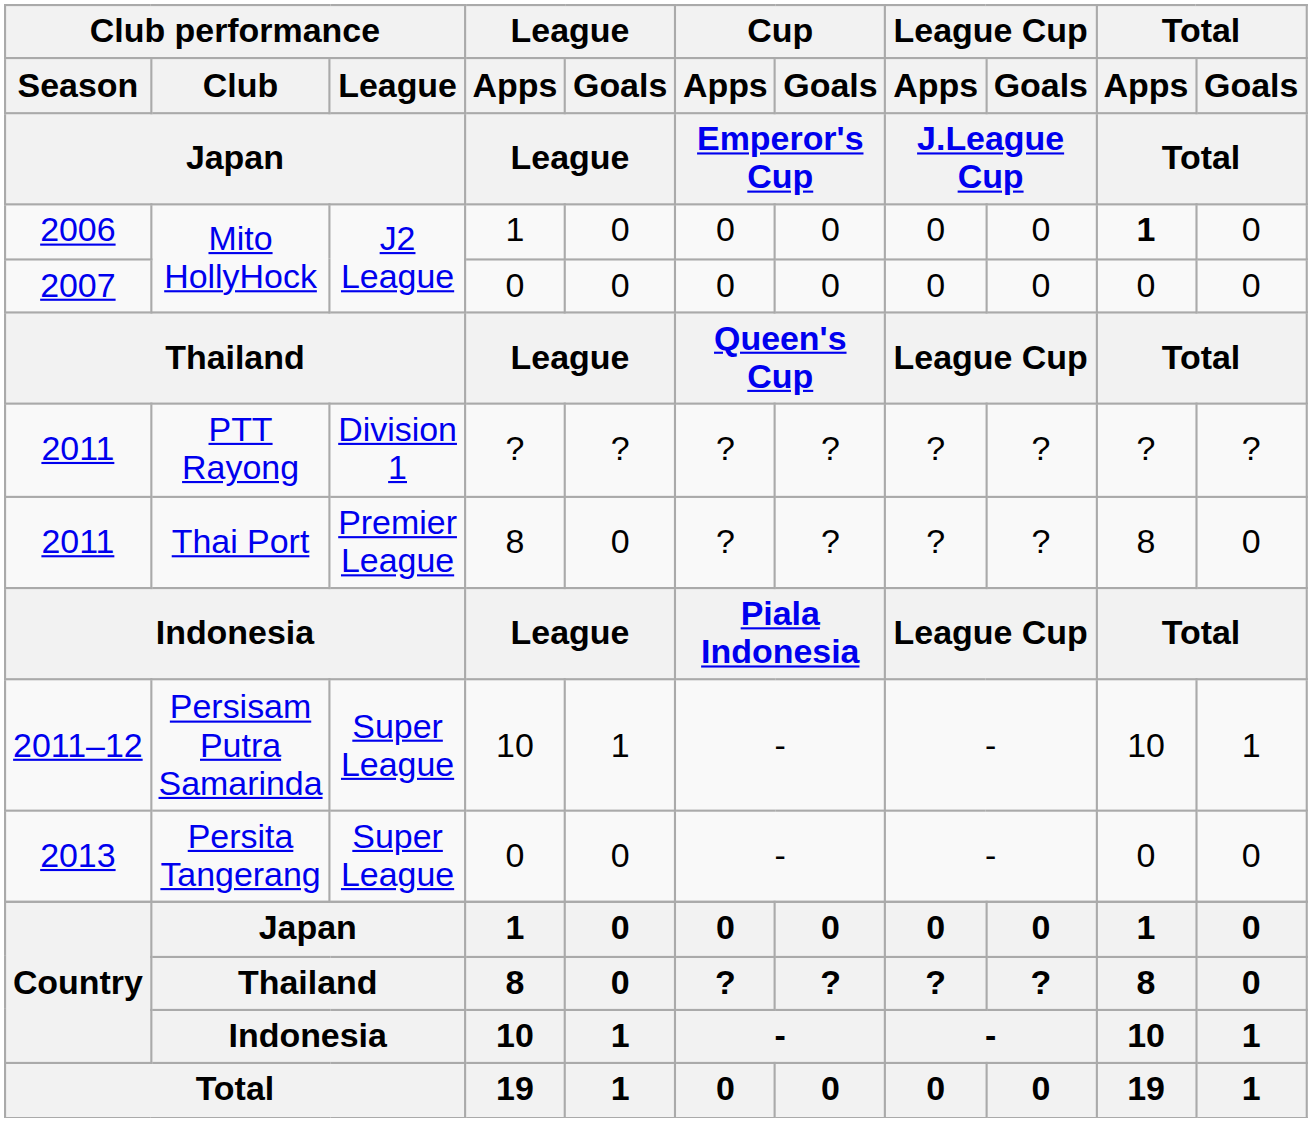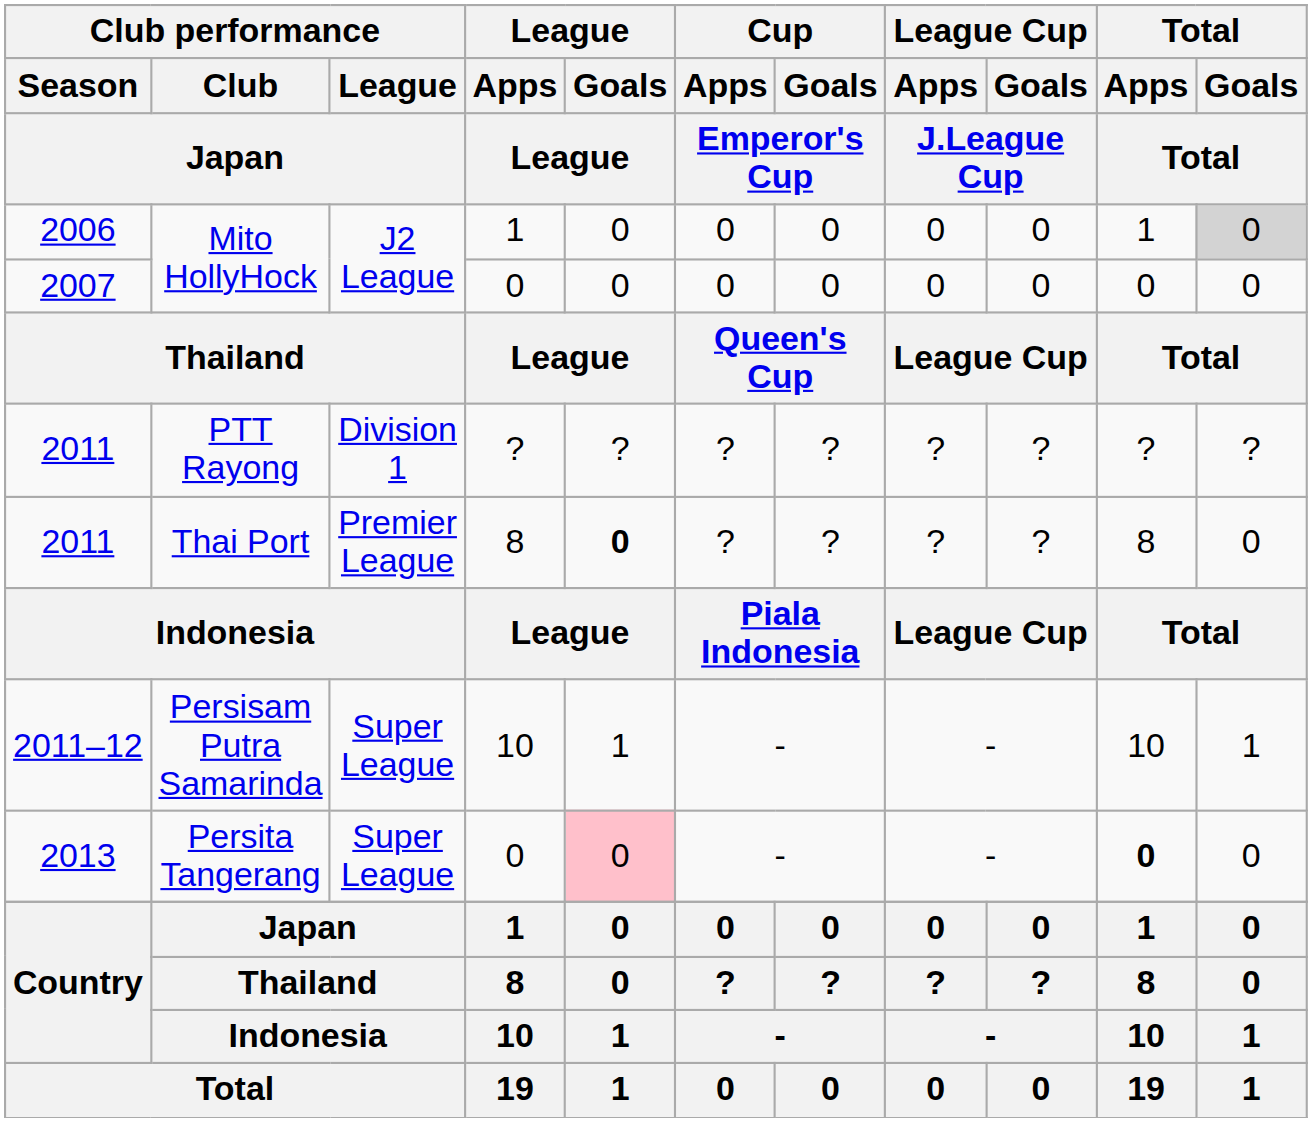(1146, 230) bold -> (1146, 230) normal
(1251, 230) no background -> (1251, 230) lightgrey background
(620, 541) normal -> (620, 541) bold
(620, 855) no background -> (620, 855) pink background
(1146, 855) normal -> (1146, 855) bold
